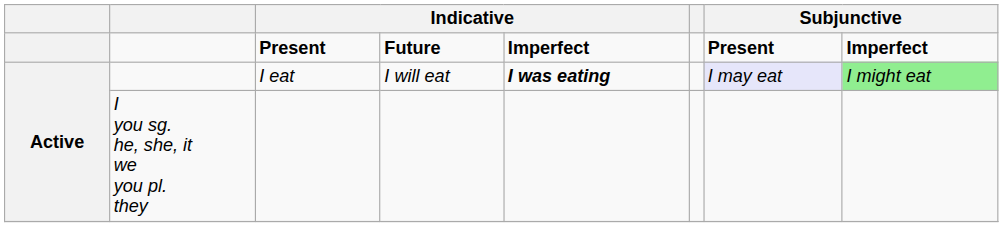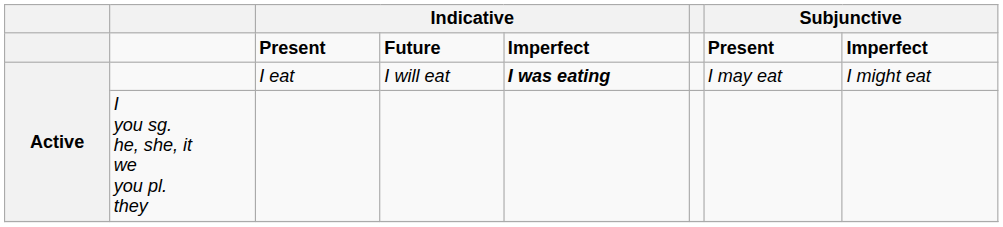(745, 76) lavender background -> (745, 76) no background
(889, 76) lightgreen background -> (889, 76) no background
